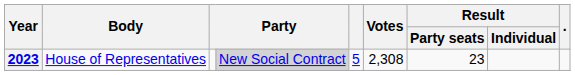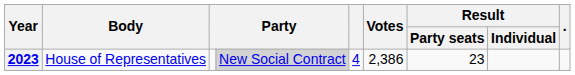(356, 60) 5 -> (356, 60) 4
(386, 60) 2,308 -> (386, 60) 2,386
